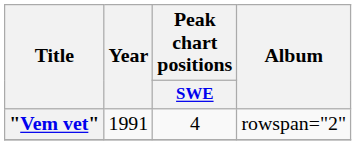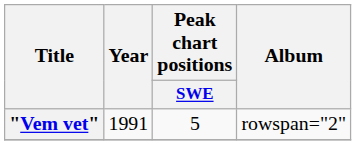(195, 124) 4 -> (195, 124) 5
